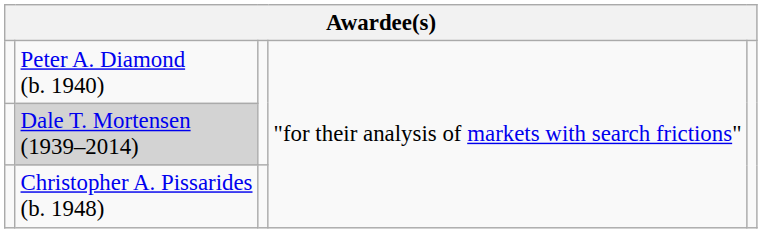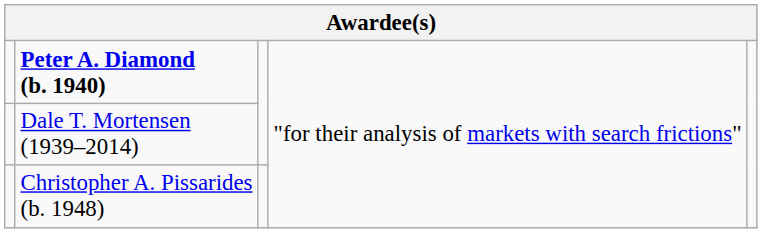(103, 71) normal -> (108, 71) bold
(106, 133) lightgrey background -> (106, 133) no background
